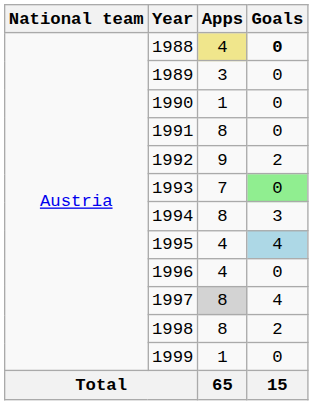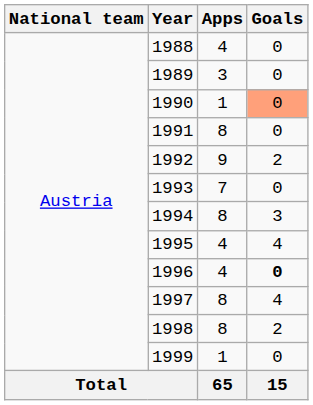(222, 47) khaki background -> (222, 47) no background
(277, 47) bold -> (277, 47) normal
(277, 103) no background -> (277, 103) lightsalmon background
(277, 188) lightgreen background -> (277, 188) no background
(277, 244) lightblue background -> (277, 244) no background
(277, 272) normal -> (277, 272) bold
(222, 301) lightgrey background -> (222, 301) no background
